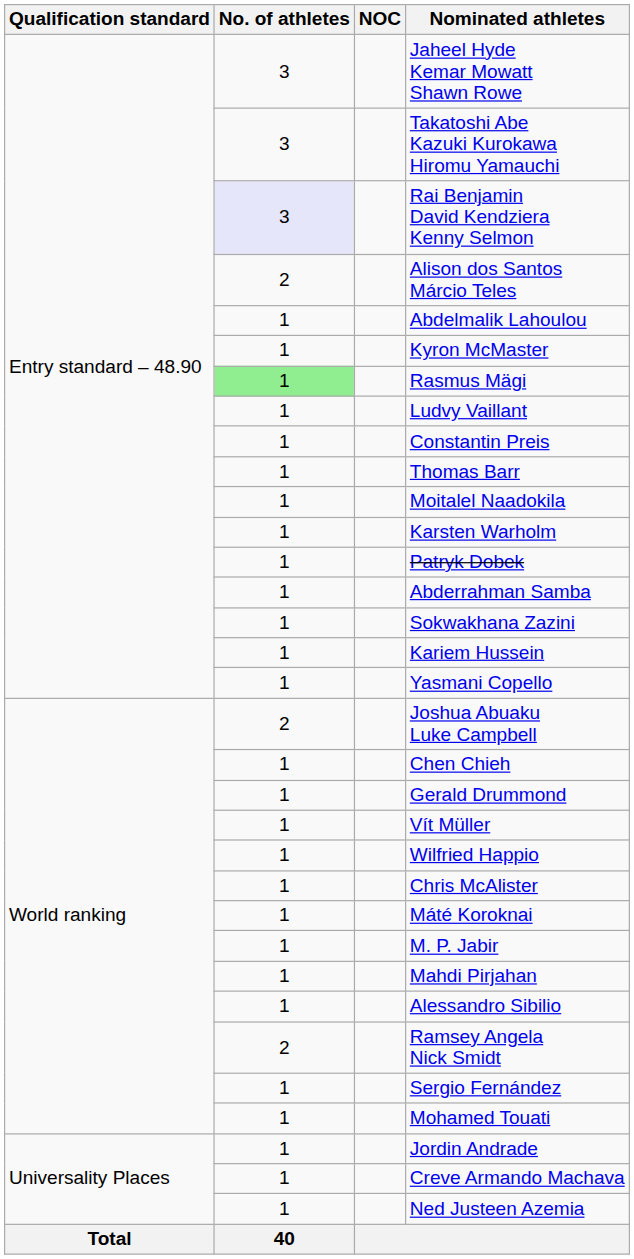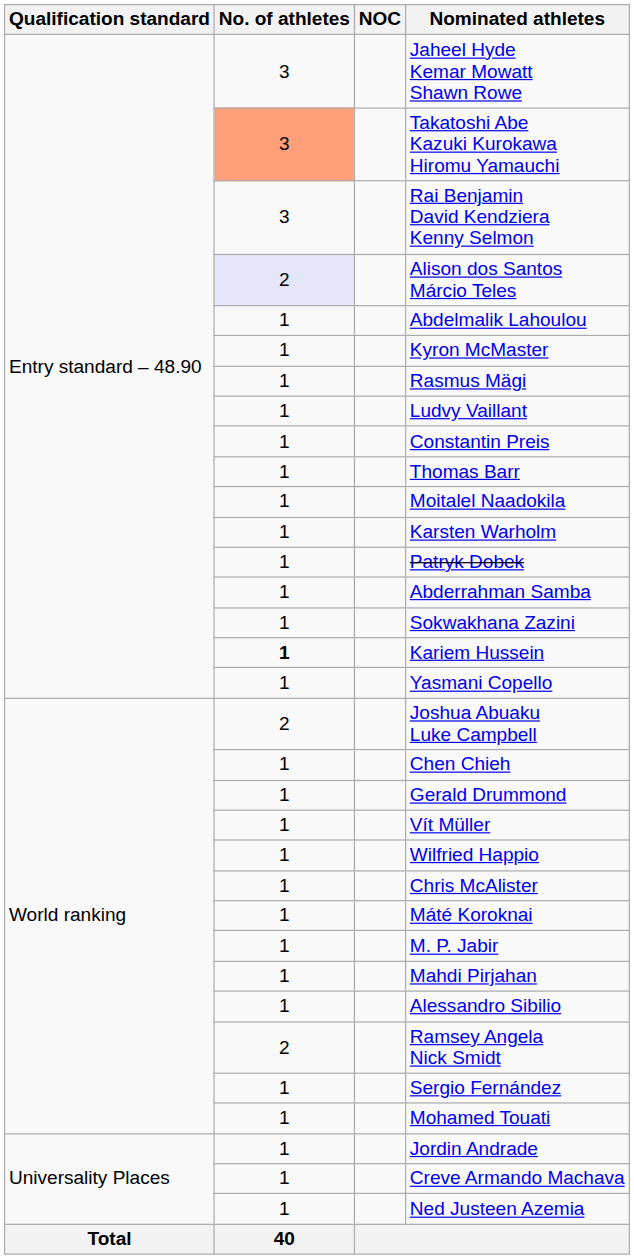(284, 144) no background -> (284, 144) lightsalmon background
(284, 217) lavender background -> (284, 217) no background
(284, 279) no background -> (284, 279) lavender background
(284, 380) lightgreen background -> (284, 380) no background
(284, 652) normal -> (284, 652) bold
